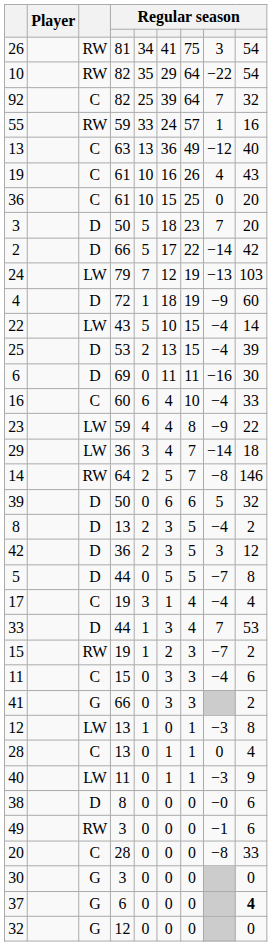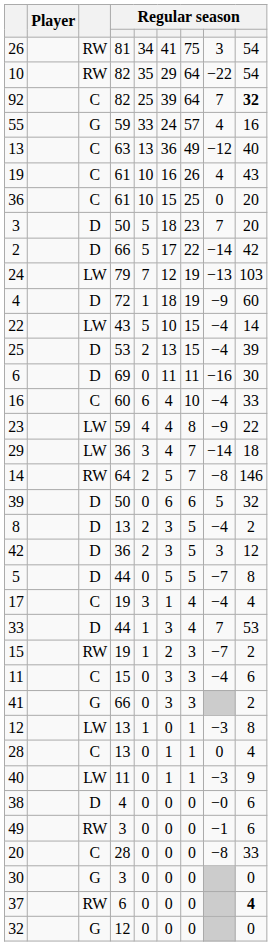(251, 99) normal -> (251, 99) bold
(95, 124) RW -> (95, 124) G
(219, 124) 1 -> (219, 124) 4
(122, 803) 8 -> (122, 803) 4
(95, 903) G -> (95, 903) RW
